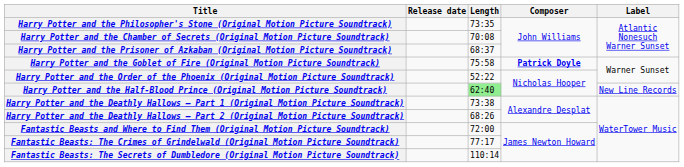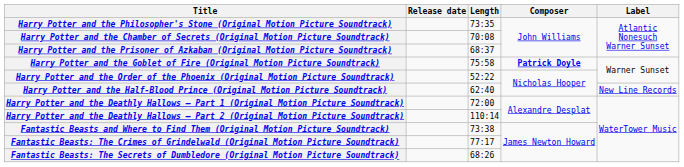(482, 90) lightgreen background -> (482, 90) no background
(482, 103) 73:38 -> (482, 103) 72:00
(482, 116) 68:26 -> (485, 116) 110:14
(482, 129) 72:00 -> (482, 129) 73:38
(485, 155) 110:14 -> (482, 155) 68:26
